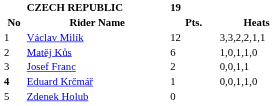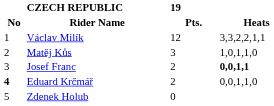(173, 52) 6 -> (173, 52) 3
(234, 67) normal -> (234, 67) bold
(173, 81) 1 -> (173, 81) 2
